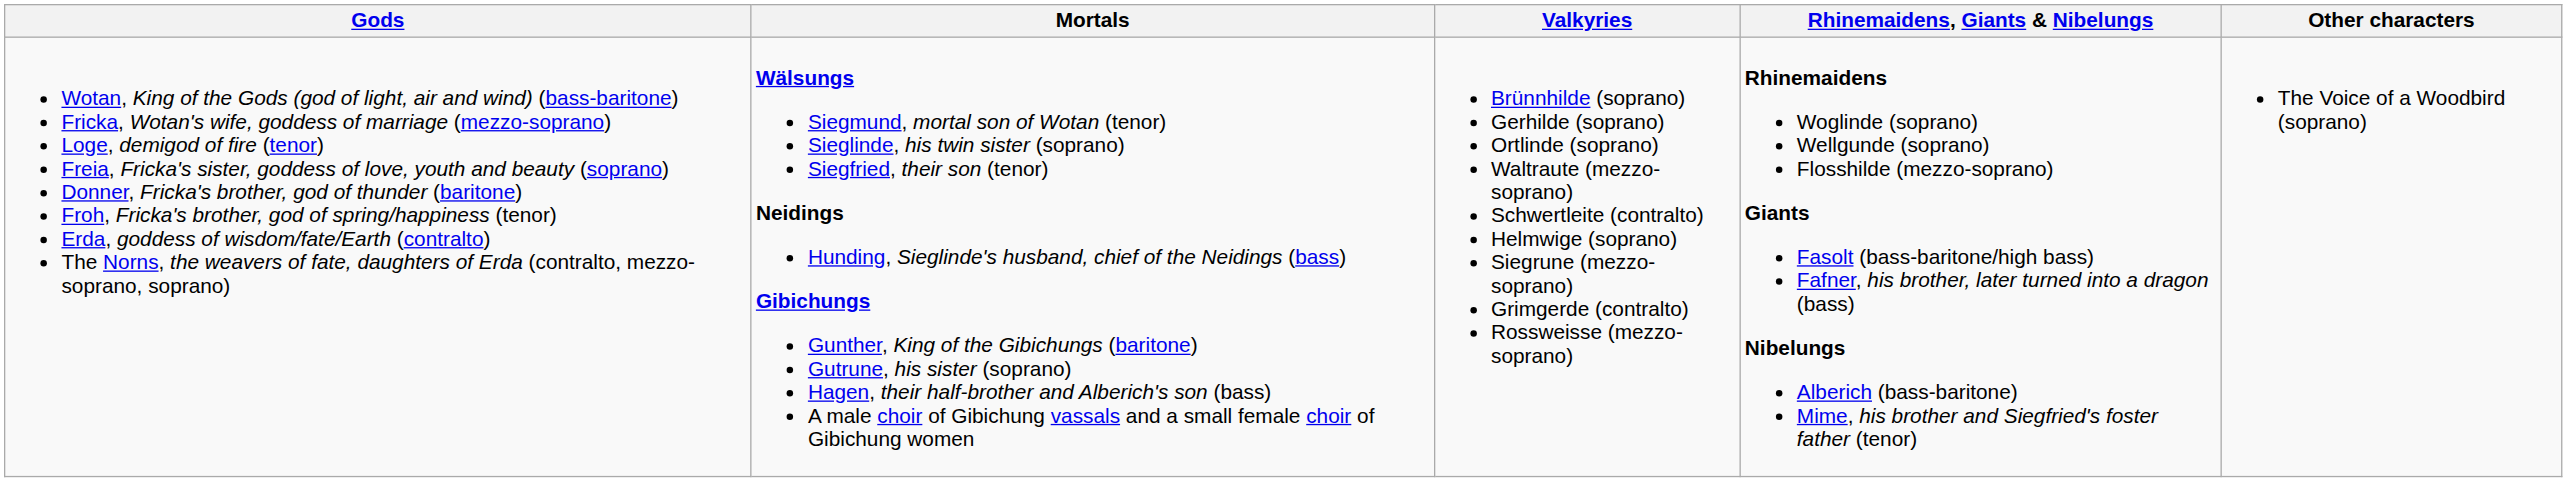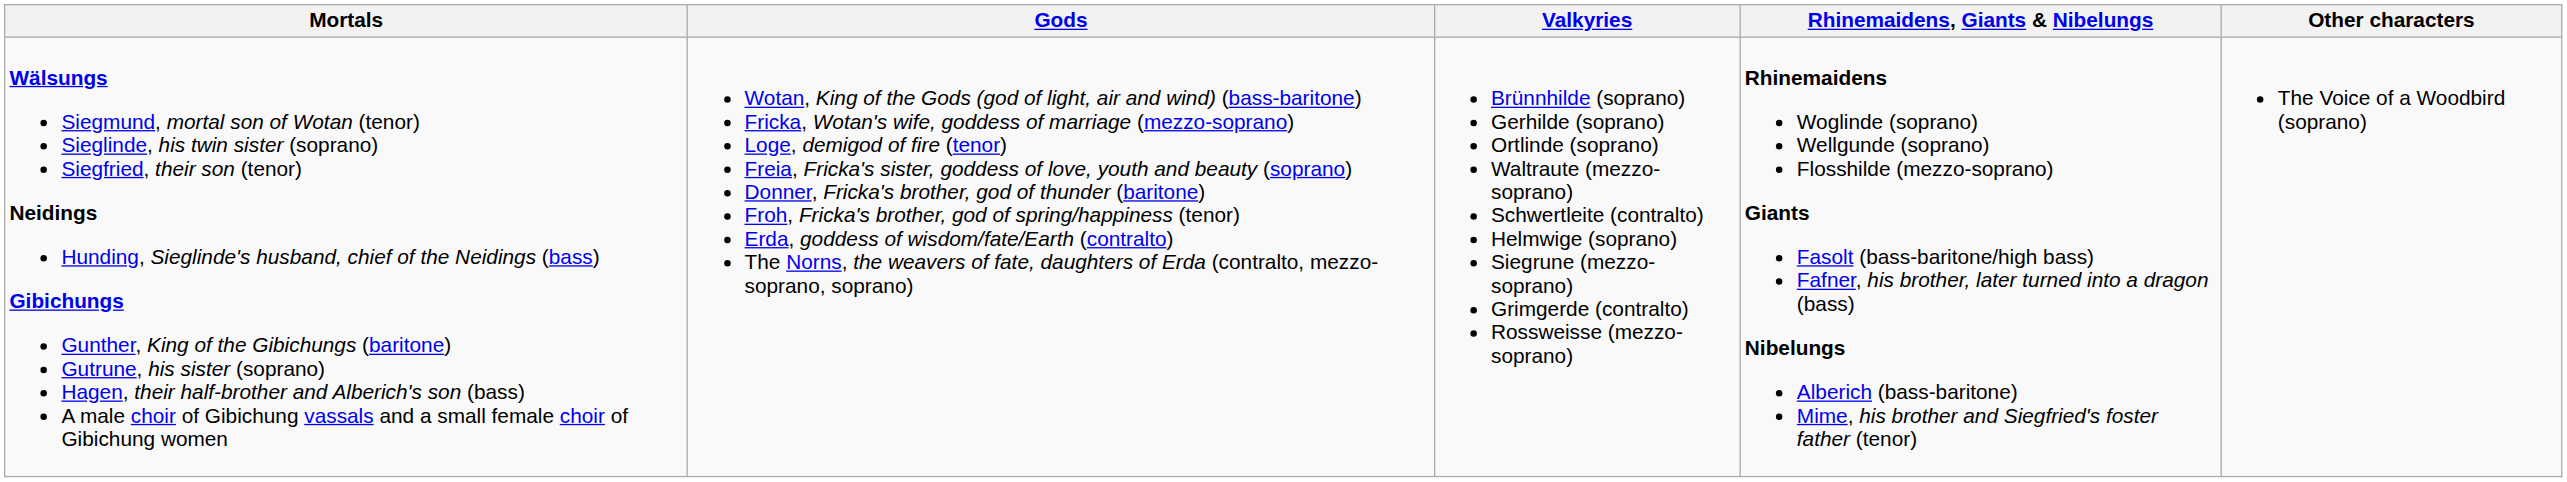columns swapped: (378, 20) <-> (1093, 20)
